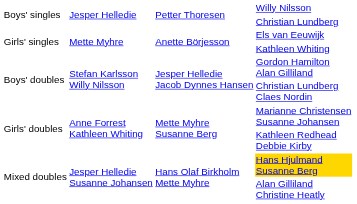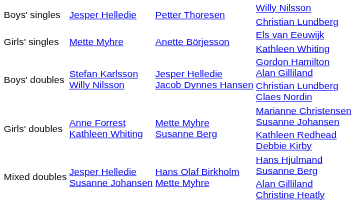(289, 165) gold background -> (289, 165) no background
